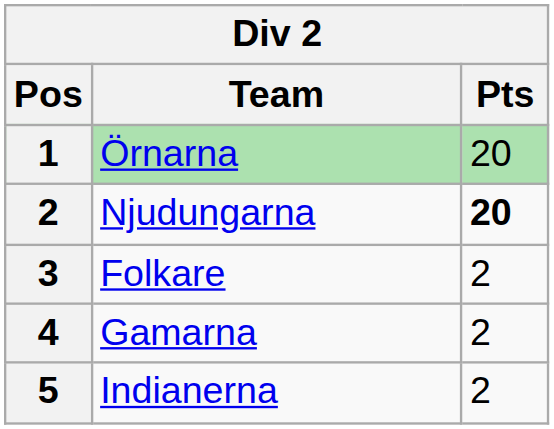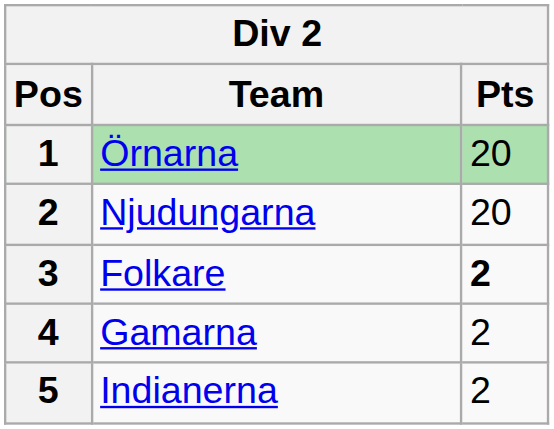(491, 213) bold -> (491, 213) normal
(480, 272) normal -> (480, 272) bold
